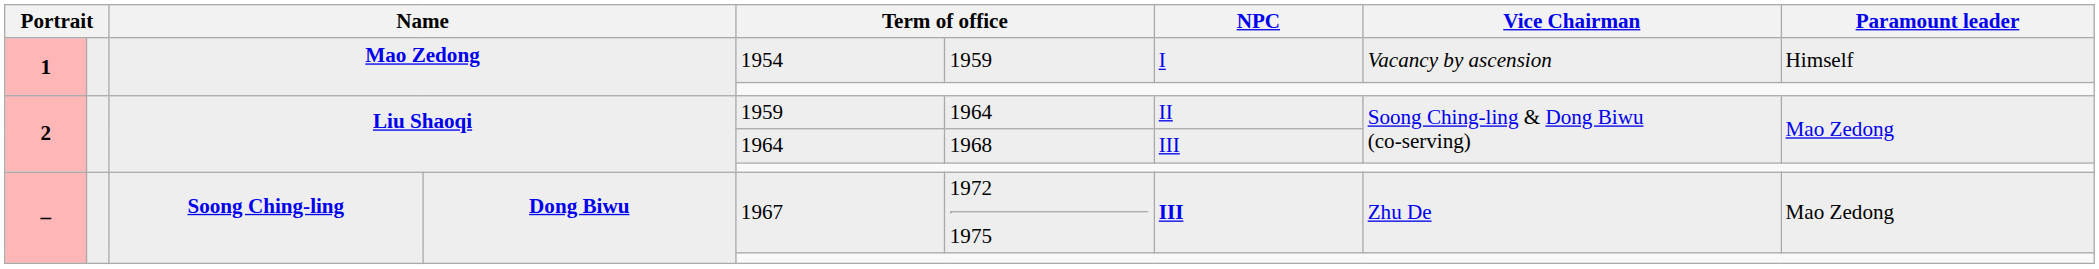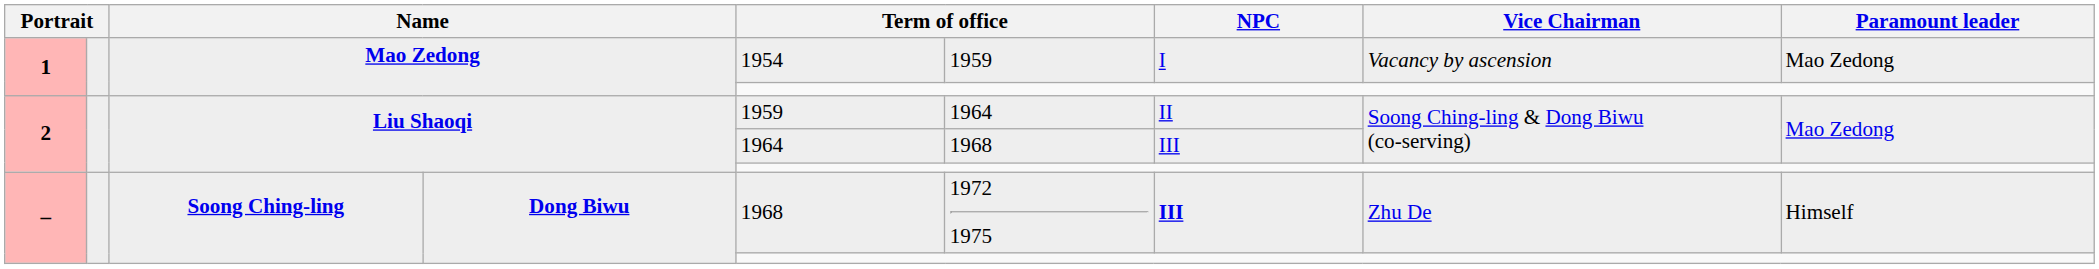(1820, 60) Himself -> (1840, 60) Mao Zedong
(762, 212) 1967 -> (762, 212) 1968
(1840, 212) Mao Zedong -> (1820, 212) Himself
